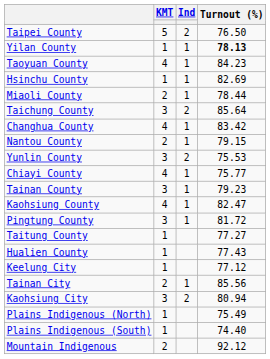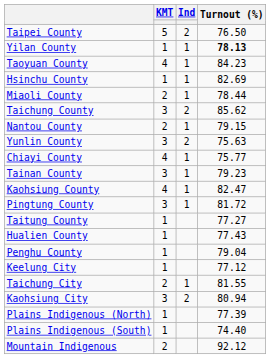(232, 111) 85.64 -> (232, 111) 85.62
- row: (50, 127)
(232, 158) 75.53 -> (232, 142) 75.63
+ row: (44, 252)
+ row: (44, 283)
- row: (39, 283)
(232, 315) 75.49 -> (232, 315) 77.39
